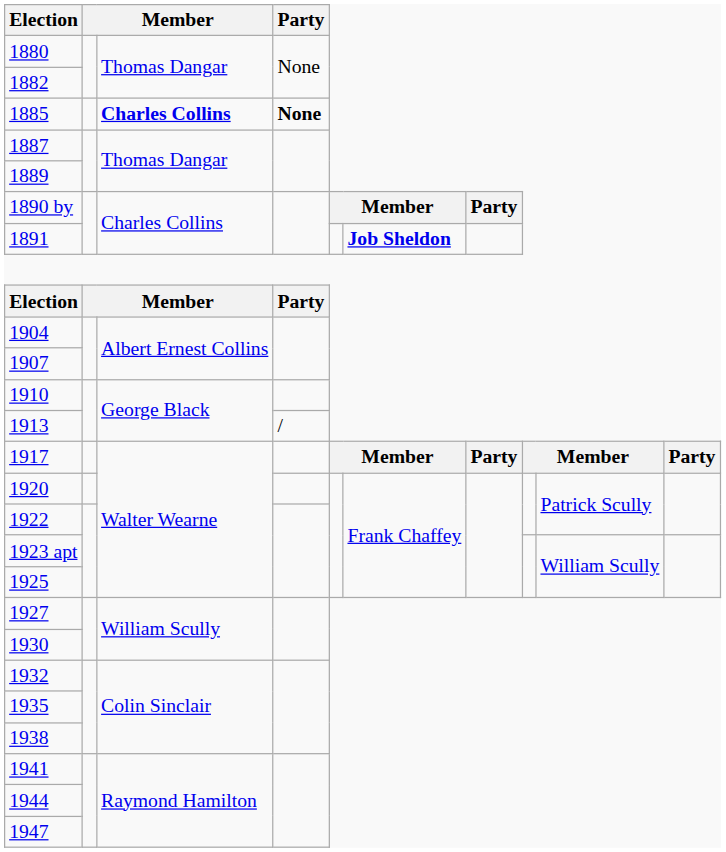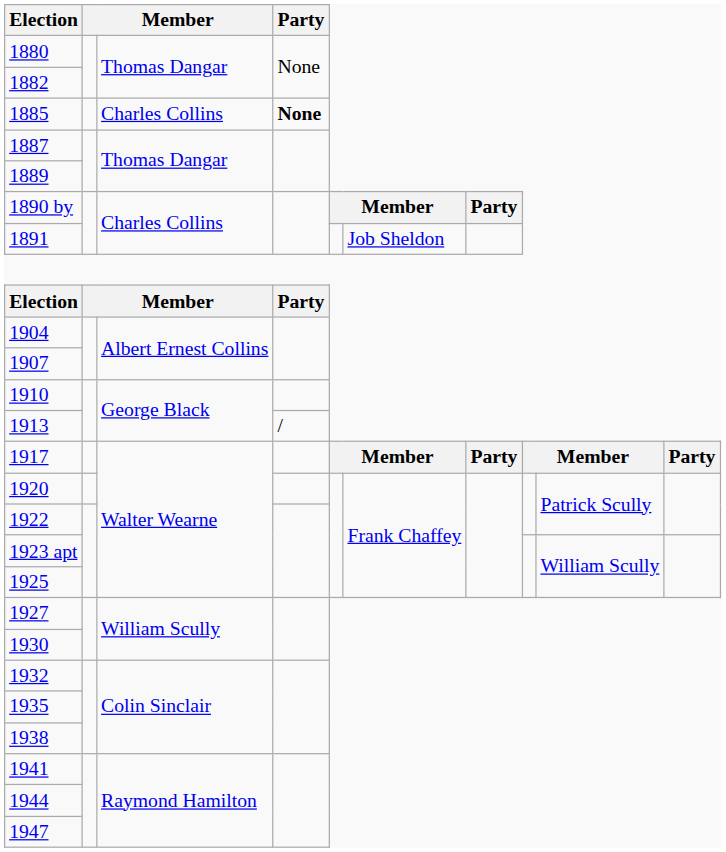(166, 113) bold -> (162, 113) normal
(399, 238) bold -> (396, 238) normal
